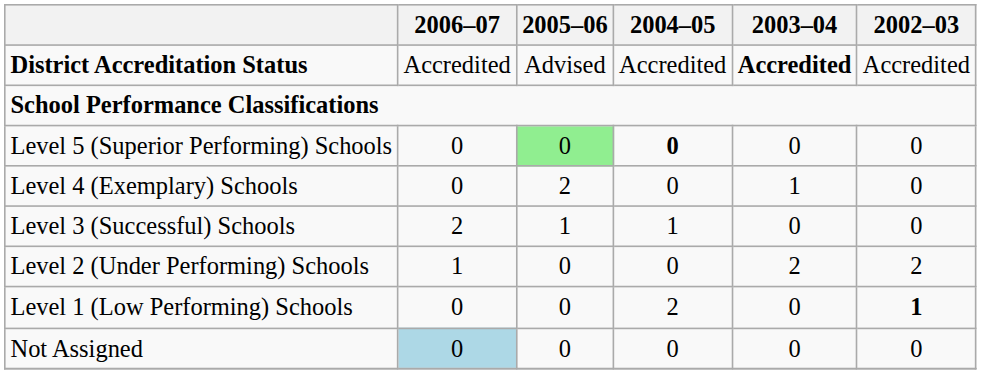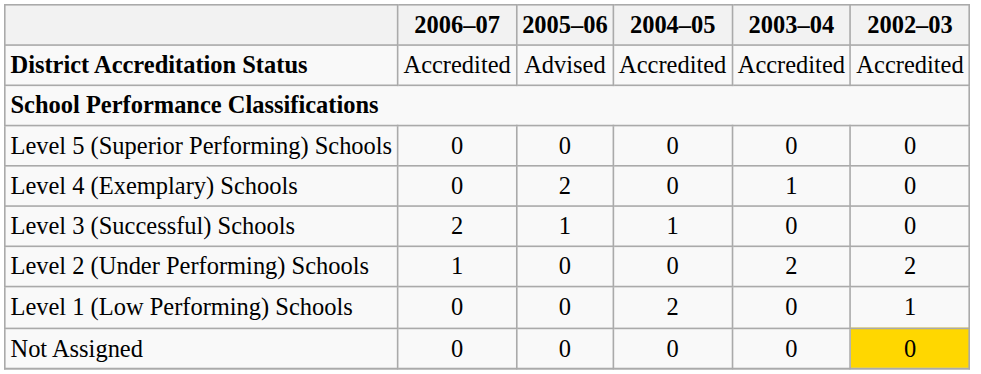(795, 65) bold -> (791, 65) normal
(565, 145) lightgreen background -> (565, 145) no background
(673, 145) bold -> (673, 145) normal
(916, 307) bold -> (910, 307) normal
(457, 347) lightblue background -> (457, 347) no background
(916, 347) no background -> (910, 347) gold background
